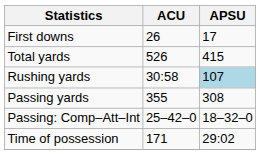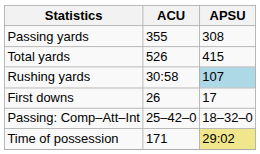rows swapped: (41, 36) <-> (48, 97)
(219, 139) no background -> (219, 139) khaki background
